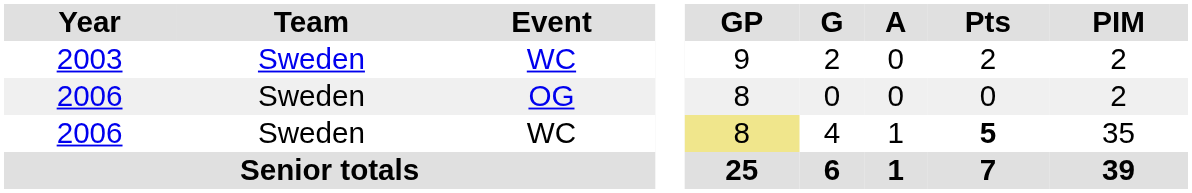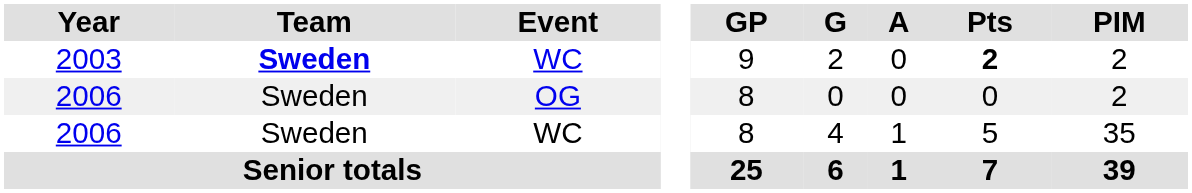(311, 59) normal -> (314, 59) bold
(988, 59) normal -> (990, 59) bold
(742, 133) khaki background -> (746, 133) no background
(988, 133) bold -> (990, 133) normal
